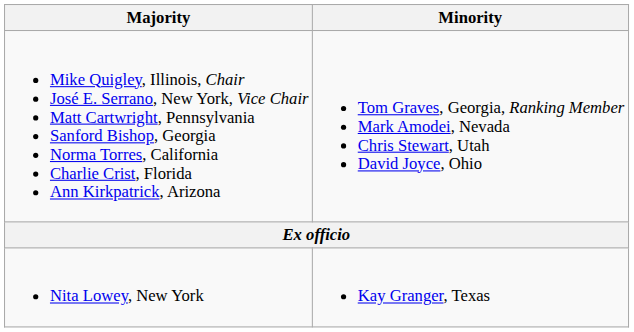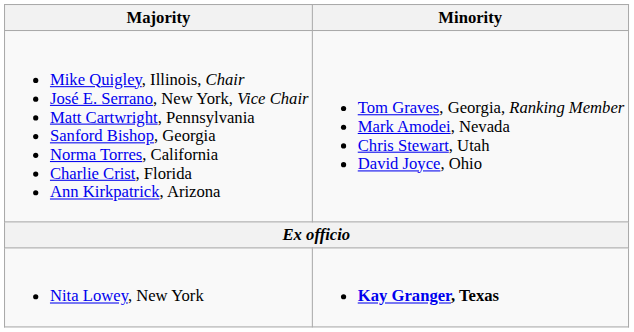(470, 297) normal -> (470, 297) bold
